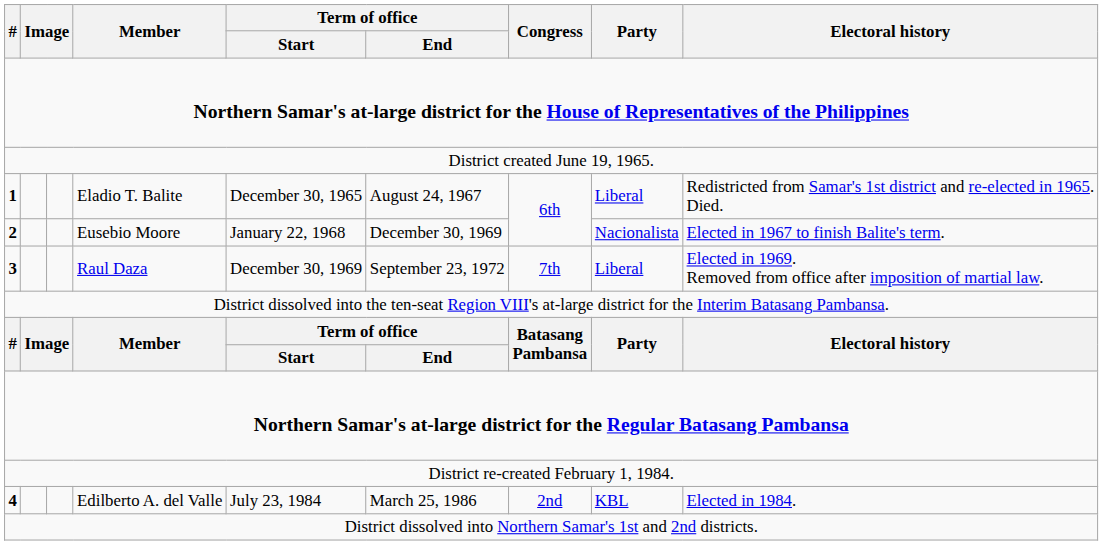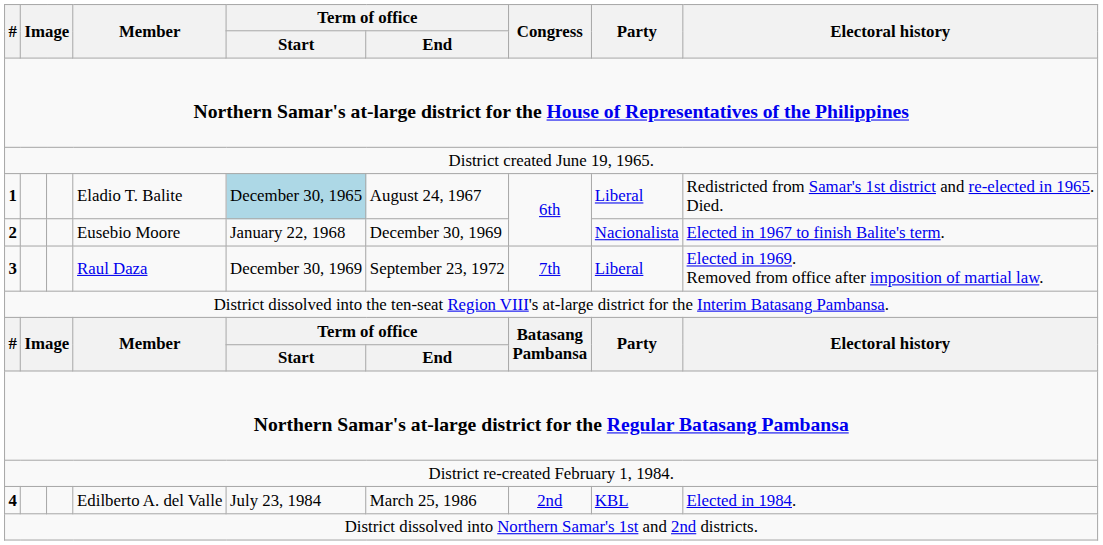(296, 196) no background -> (296, 196) lightblue background
